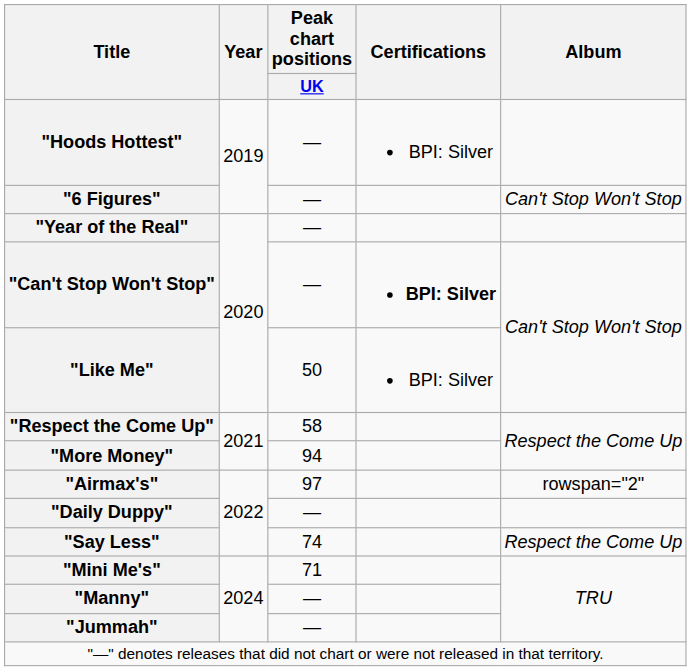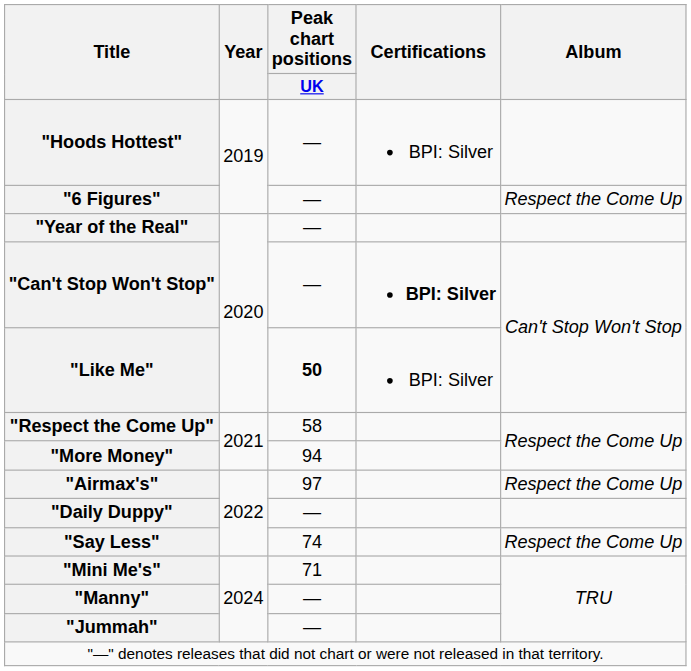(593, 199) Can't Stop Won't Stop -> (593, 199) Respect the Come Up
(312, 369) normal -> (312, 369) bold
(593, 484) rowspan="2" -> (593, 484) Respect the Come Up
